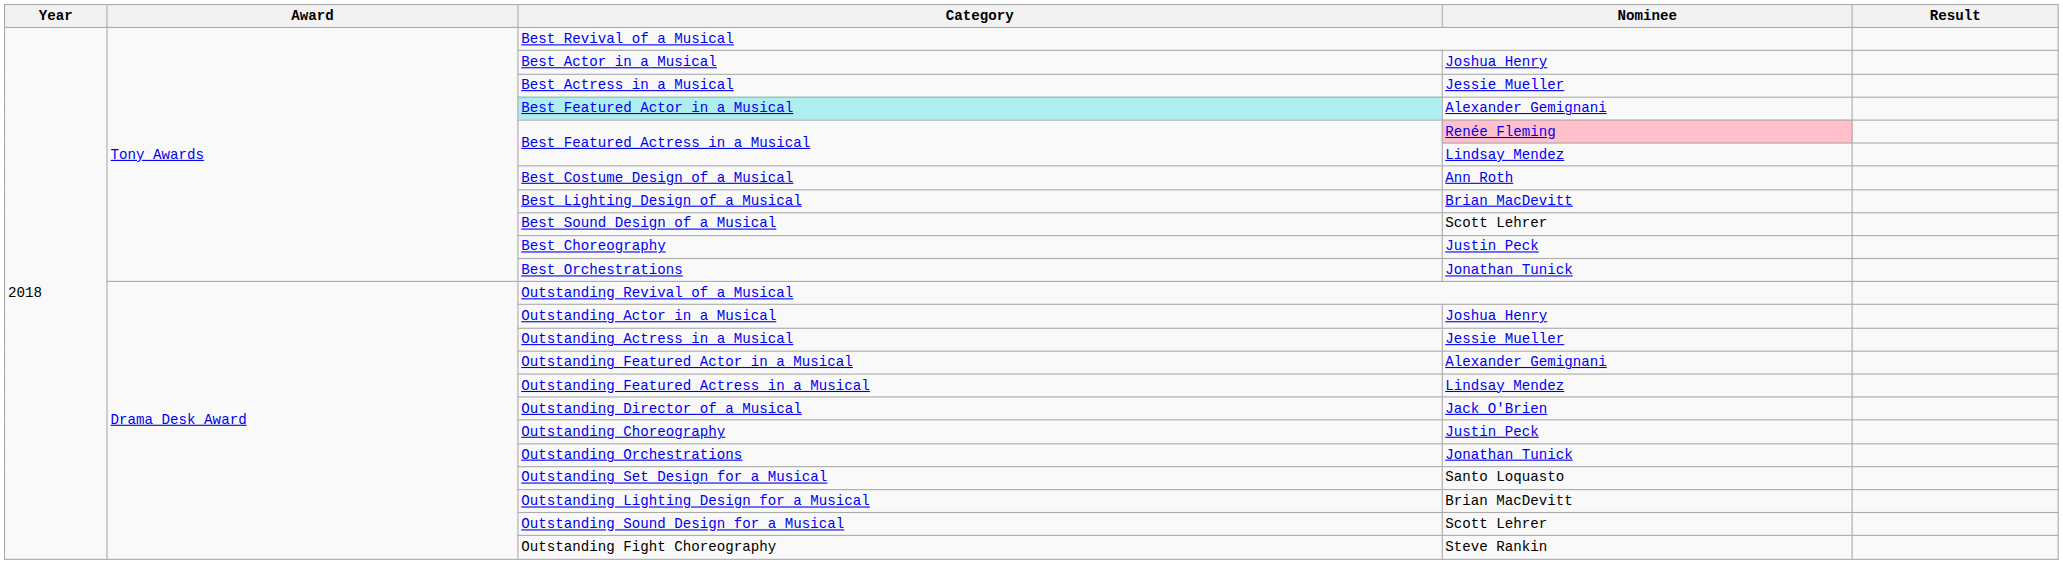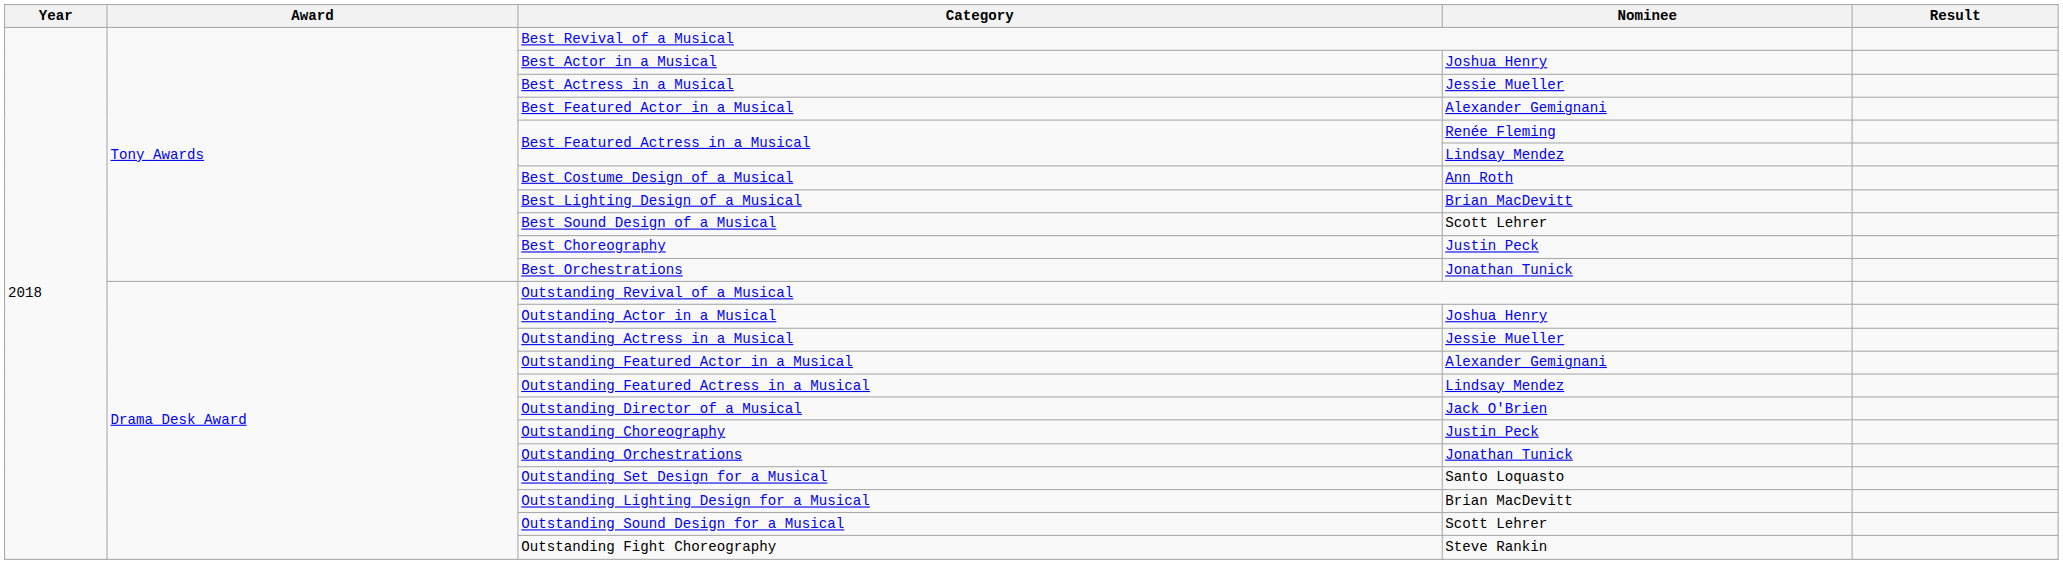(657, 108) paleturquoise background -> (657, 108) no background
(1501, 132) pink background -> (1501, 132) no background
